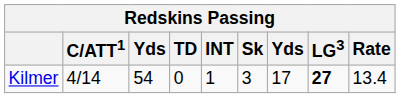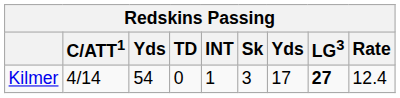(370, 79) 13.4 -> (370, 79) 12.4
